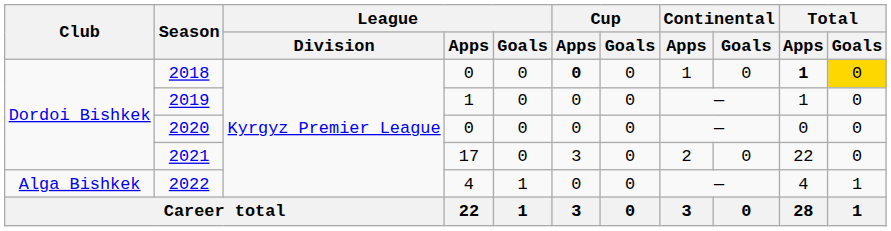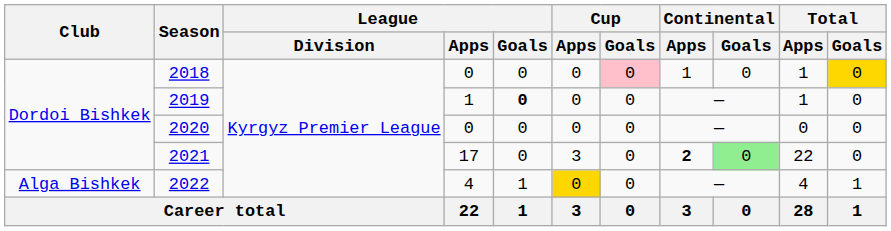(576, 74) bold -> (576, 74) normal
(630, 74) no background -> (630, 74) pink background
(803, 74) bold -> (803, 74) normal
(523, 101) normal -> (523, 101) bold
(686, 156) normal -> (686, 156) bold
(746, 156) no background -> (746, 156) lightgreen background
(576, 184) no background -> (576, 184) gold background
